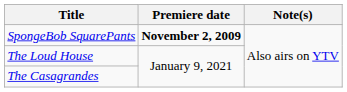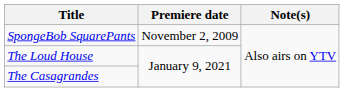(191, 35) bold -> (190, 35) normal
